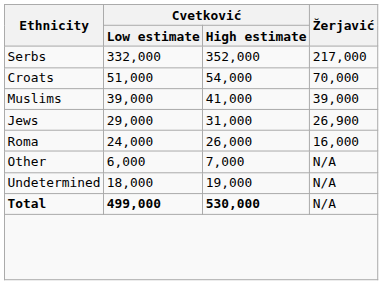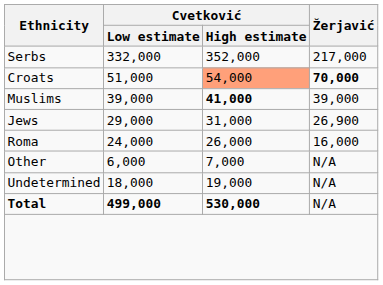(229, 78) no background -> (229, 78) lightsalmon background
(336, 78) normal -> (336, 78) bold
(229, 99) normal -> (229, 99) bold
